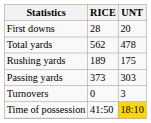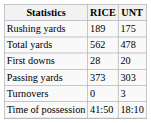rows swapped: (31, 28) <-> (36, 61)
(132, 110) gold background -> (132, 110) no background
